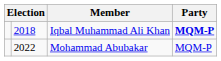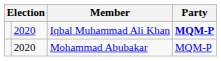(25, 30) 2018 -> (25, 30) 2020
(25, 47) 2022 -> (25, 47) 2020
